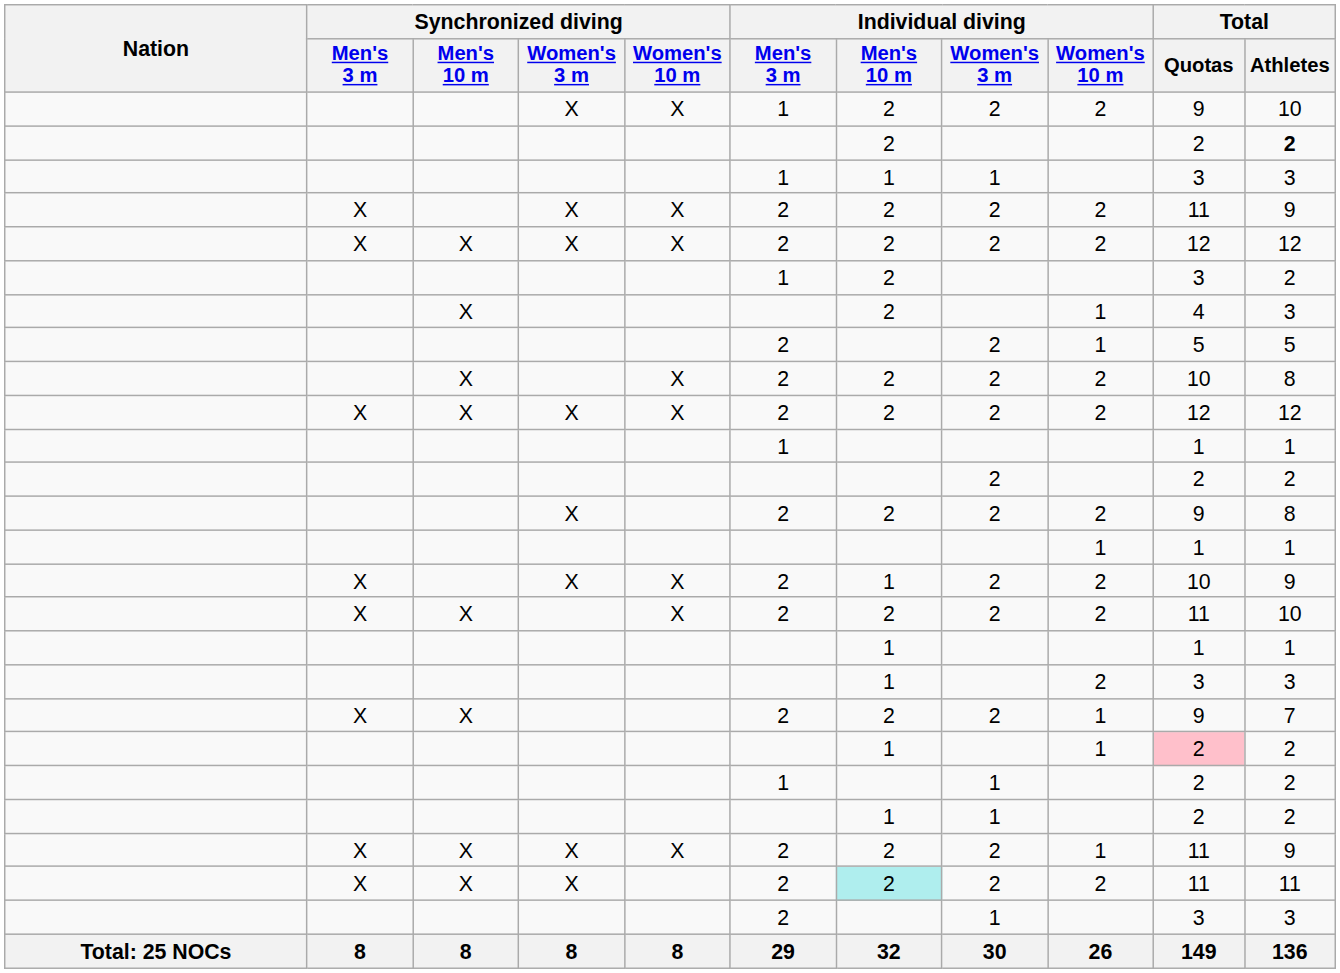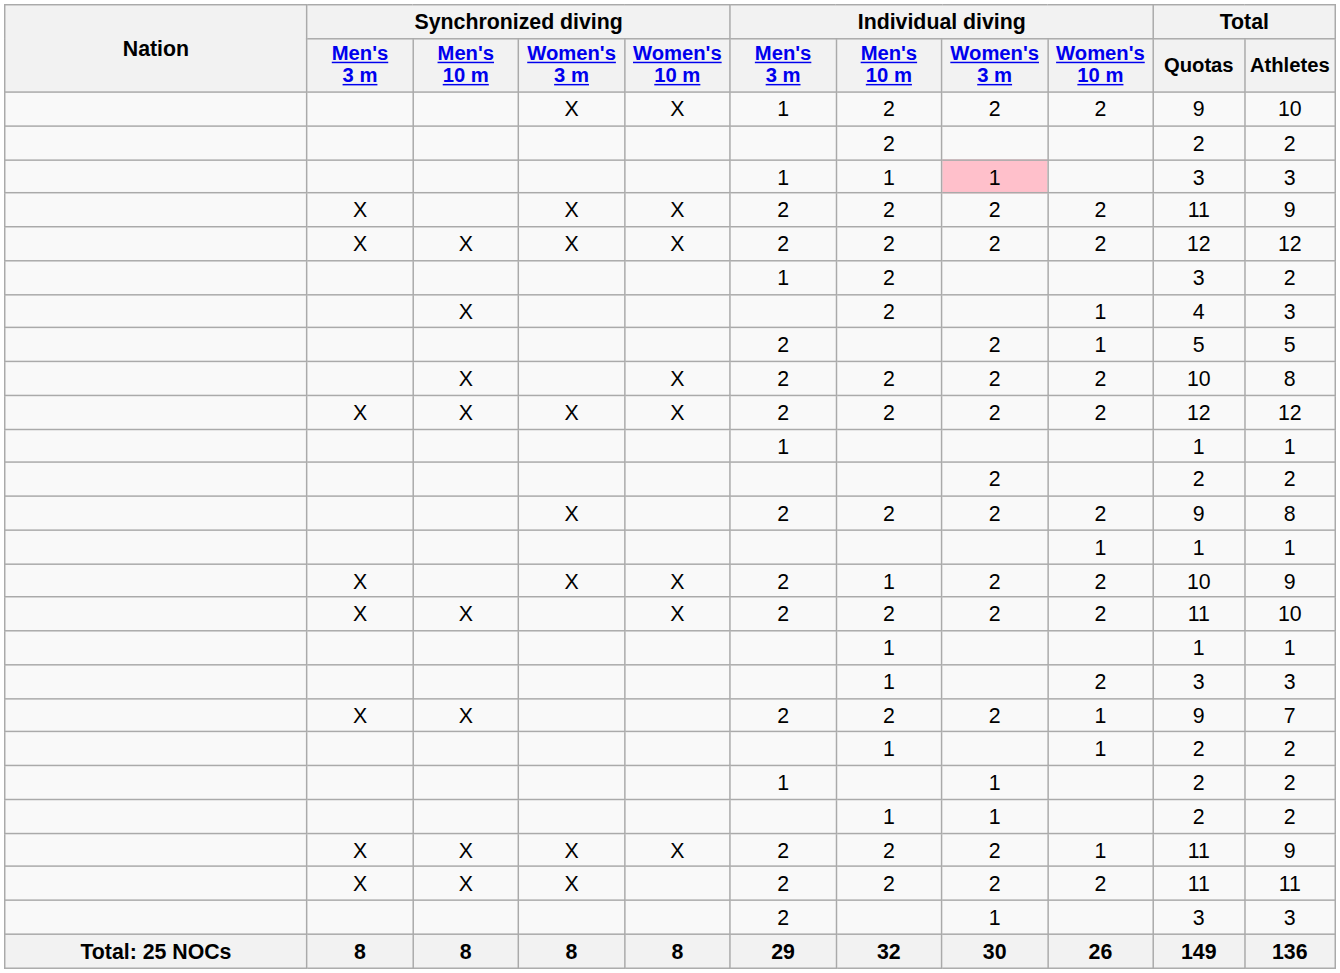(1290, 143) bold -> (1290, 143) normal
(995, 177) no background -> (995, 177) pink background
(1199, 749) pink background -> (1199, 749) no background
(889, 884) paleturquoise background -> (889, 884) no background
